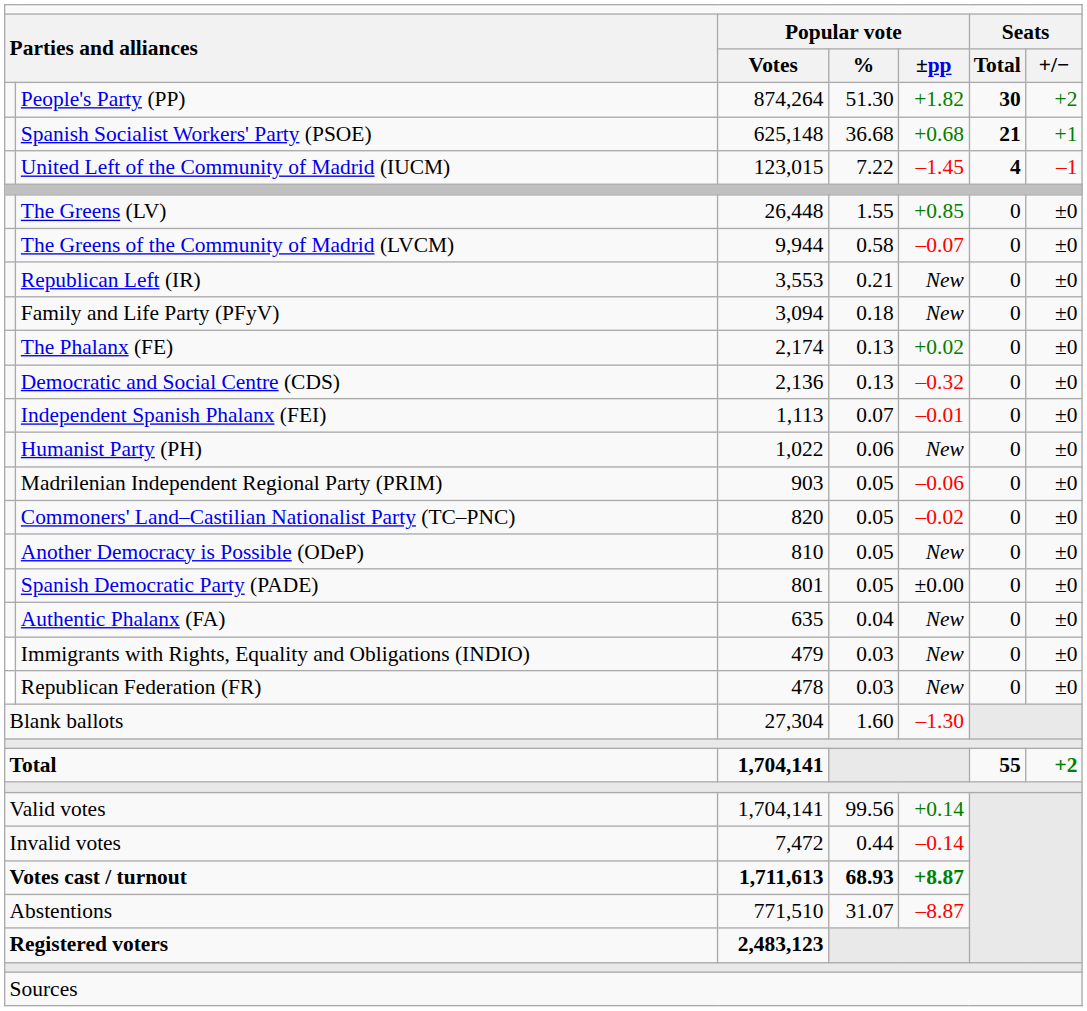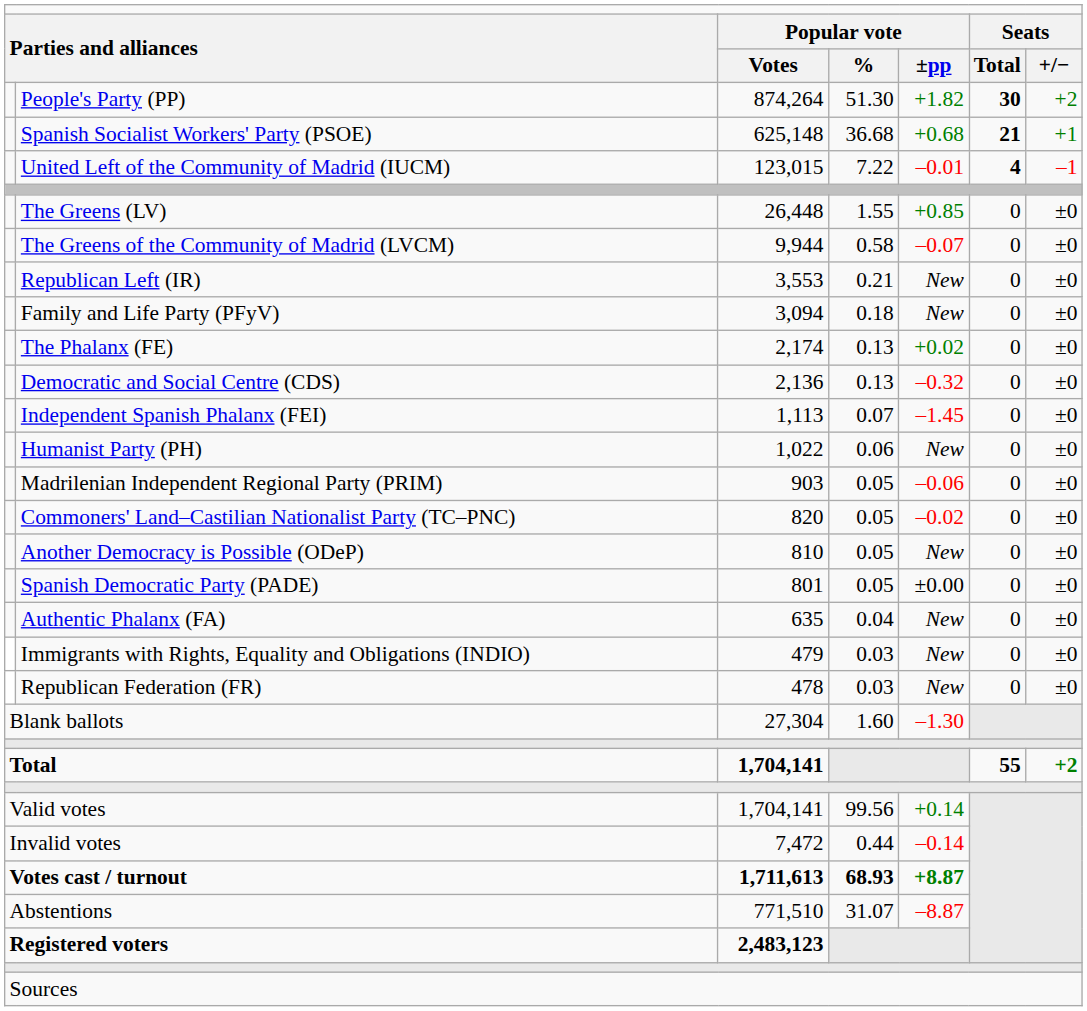(940, 167) –1.45 -> (940, 167) –0.01
(940, 415) –0.01 -> (940, 415) –1.45
